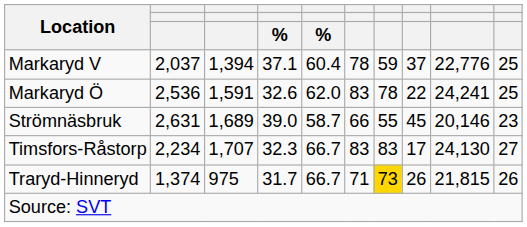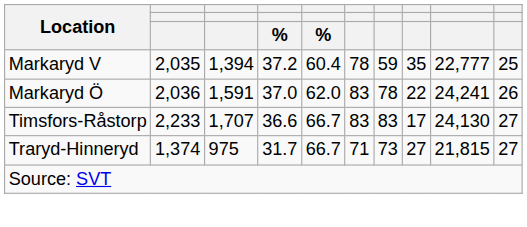(178, 64) 2,037 -> (178, 64) 2,035
(280, 64) 37.1 -> (280, 64) 37.2
(416, 64) 37 -> (416, 64) 35
(462, 64) 22,776 -> (462, 64) 22,777
(178, 92) 2,536 -> (178, 92) 2,036
(280, 92) 32.6 -> (280, 92) 37.0
(508, 92) 25 -> (508, 92) 26
- row: (65, 121)
(178, 150) 2,234 -> (178, 121) 2,233
(280, 150) 32.3 -> (280, 121) 36.6
(388, 178) gold background -> (388, 150) no background
(416, 178) 26 -> (416, 150) 27
(508, 178) 26 -> (508, 150) 27
